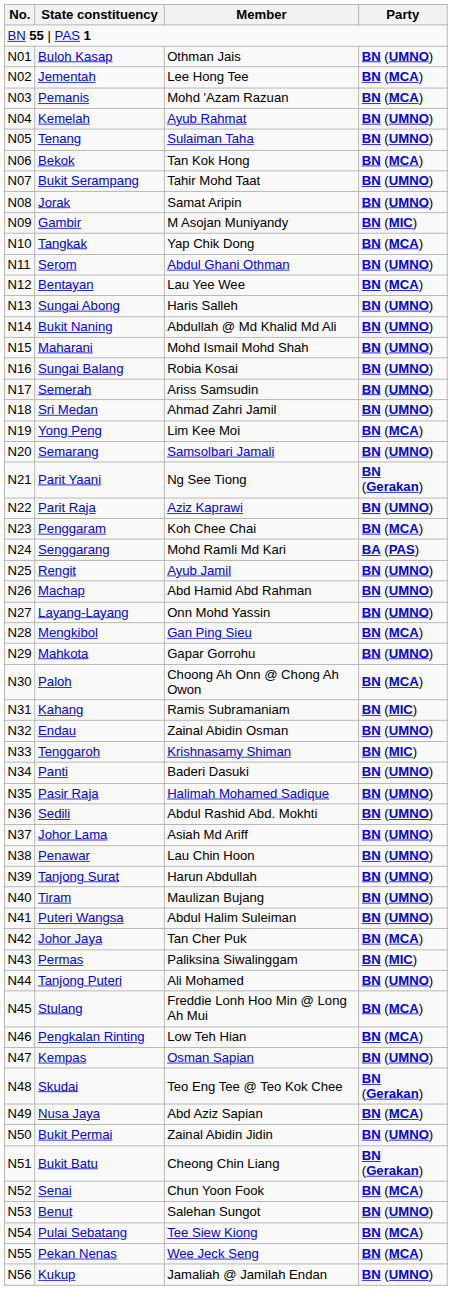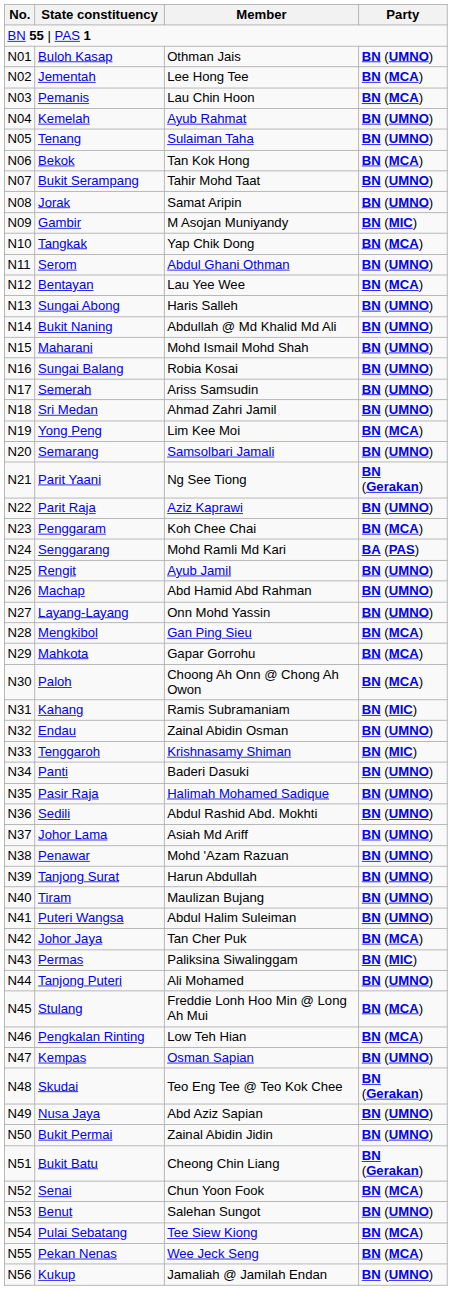(228, 98) Mohd 'Azam Razuan -> (211, 98) Lau Chin Hoon
(397, 653) BN (UMNO) -> (392, 653) BN (MCA)
(211, 855) Lau Chin Hoon -> (228, 855) Mohd 'Azam Razuan
(392, 1114) BN (MCA) -> (397, 1114) BN (UMNO)
